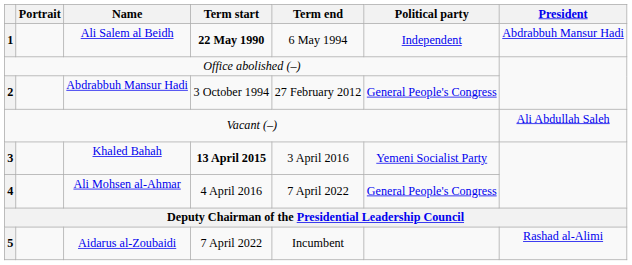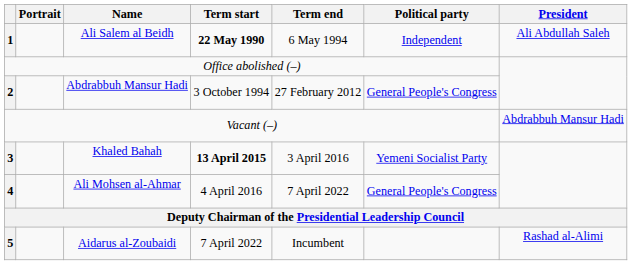(563, 33) Abdrabbuh Mansur Hadi -> (563, 33) Ali Abdullah Saleh
(563, 118) Ali Abdullah Saleh -> (563, 118) Abdrabbuh Mansur Hadi
